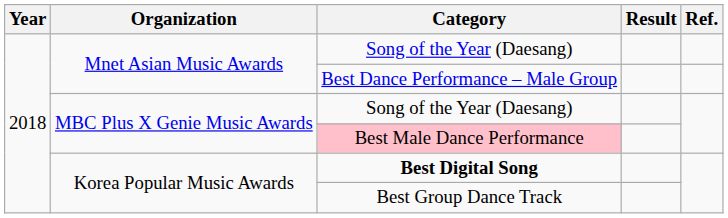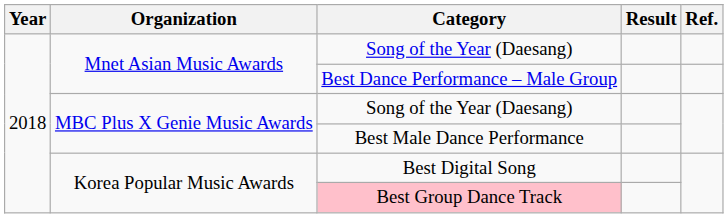(469, 138) pink background -> (469, 138) no background
(469, 167) bold -> (469, 167) normal
(469, 197) no background -> (469, 197) pink background
